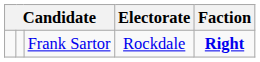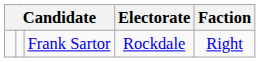(225, 43) bold -> (225, 43) normal
